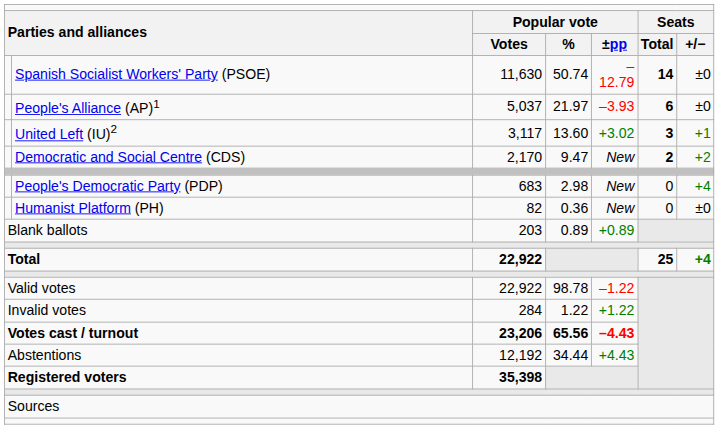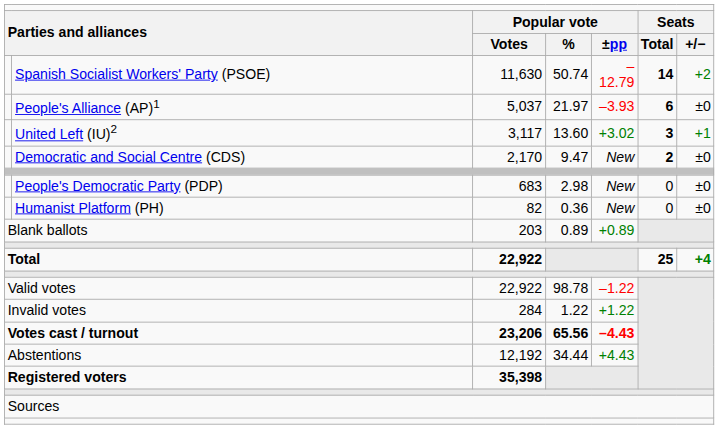(703, 74) ±0 -> (703, 74) +2
(703, 157) +2 -> (703, 157) ±0
(703, 186) +4 -> (703, 186) ±0
